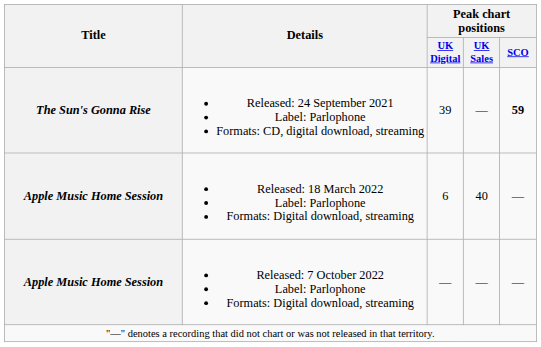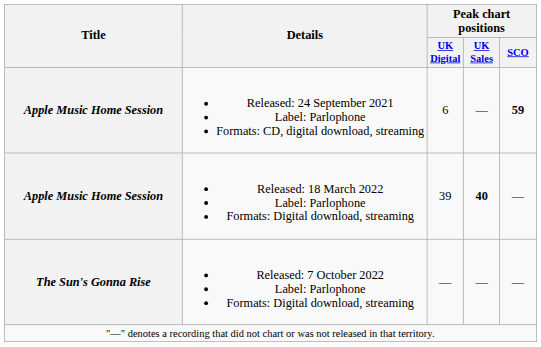(93, 110) The Sun's Gonna Rise -> (93, 110) Apple Music Home Session
(445, 110) 39 -> (445, 110) 6
(445, 196) 6 -> (445, 196) 39
(482, 196) normal -> (482, 196) bold
(93, 281) Apple Music Home Session -> (93, 281) The Sun's Gonna Rise
